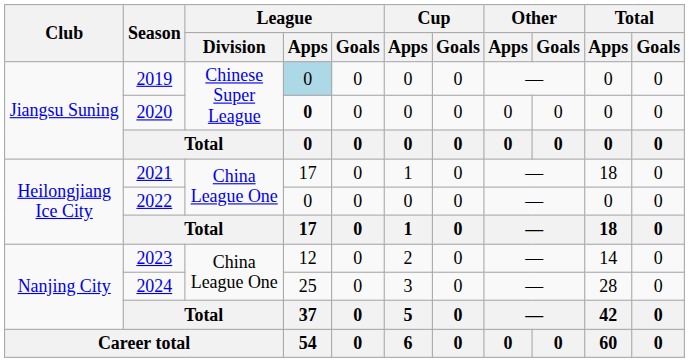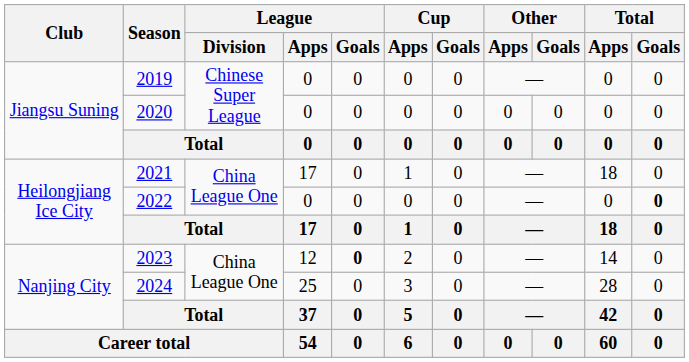(308, 78) lightblue background -> (308, 78) no background
(308, 112) bold -> (308, 112) normal
(658, 201) normal -> (658, 201) bold
(358, 257) normal -> (358, 257) bold
